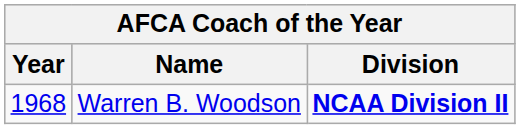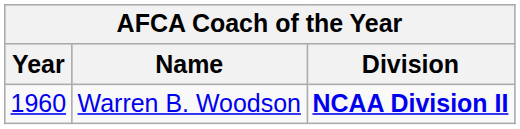(38, 103) 1968 -> (38, 103) 1960
